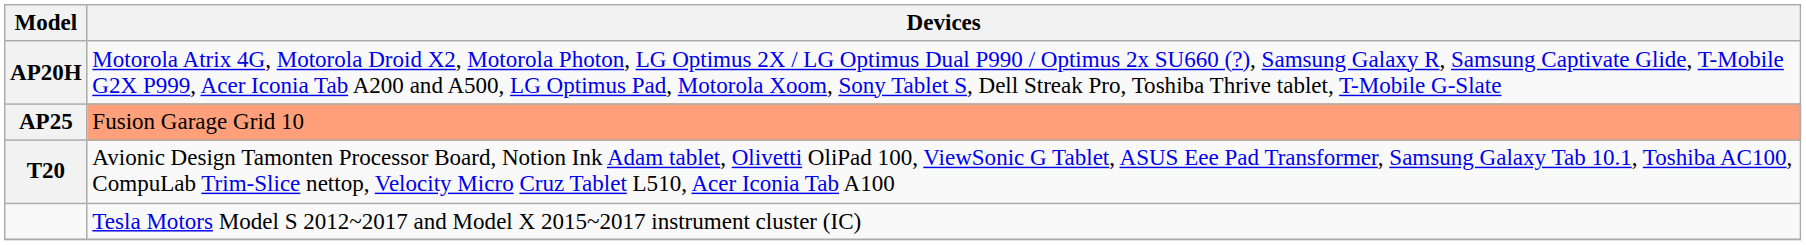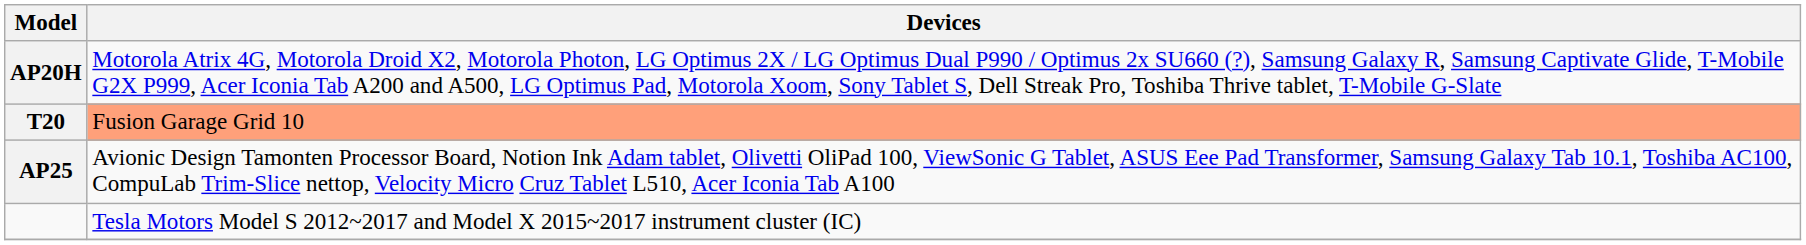(46, 121) AP25 -> (46, 121) T20
(46, 171) T20 -> (46, 171) AP25
